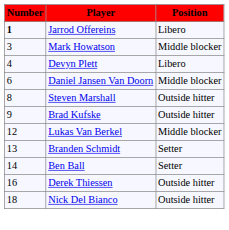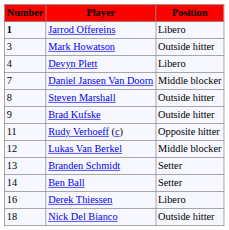(190, 46) Middle blocker -> (186, 46) Outside hitter
(9, 80) 6 -> (9, 80) 7
+ row: (86, 132)
(186, 182) Outside hitter -> (172, 200) Libero
